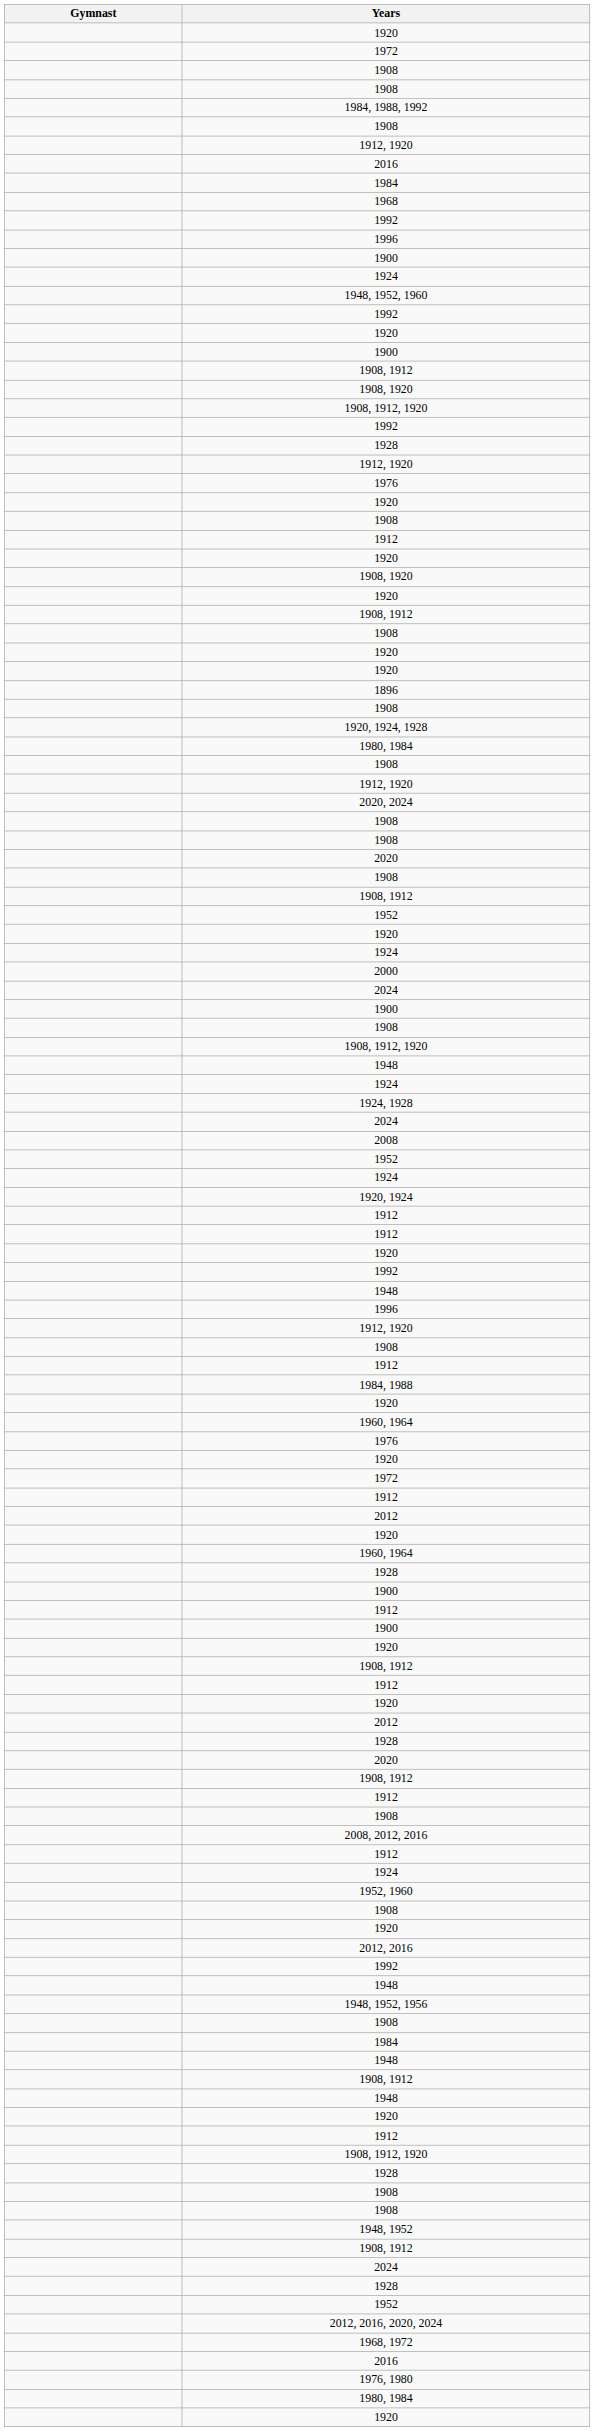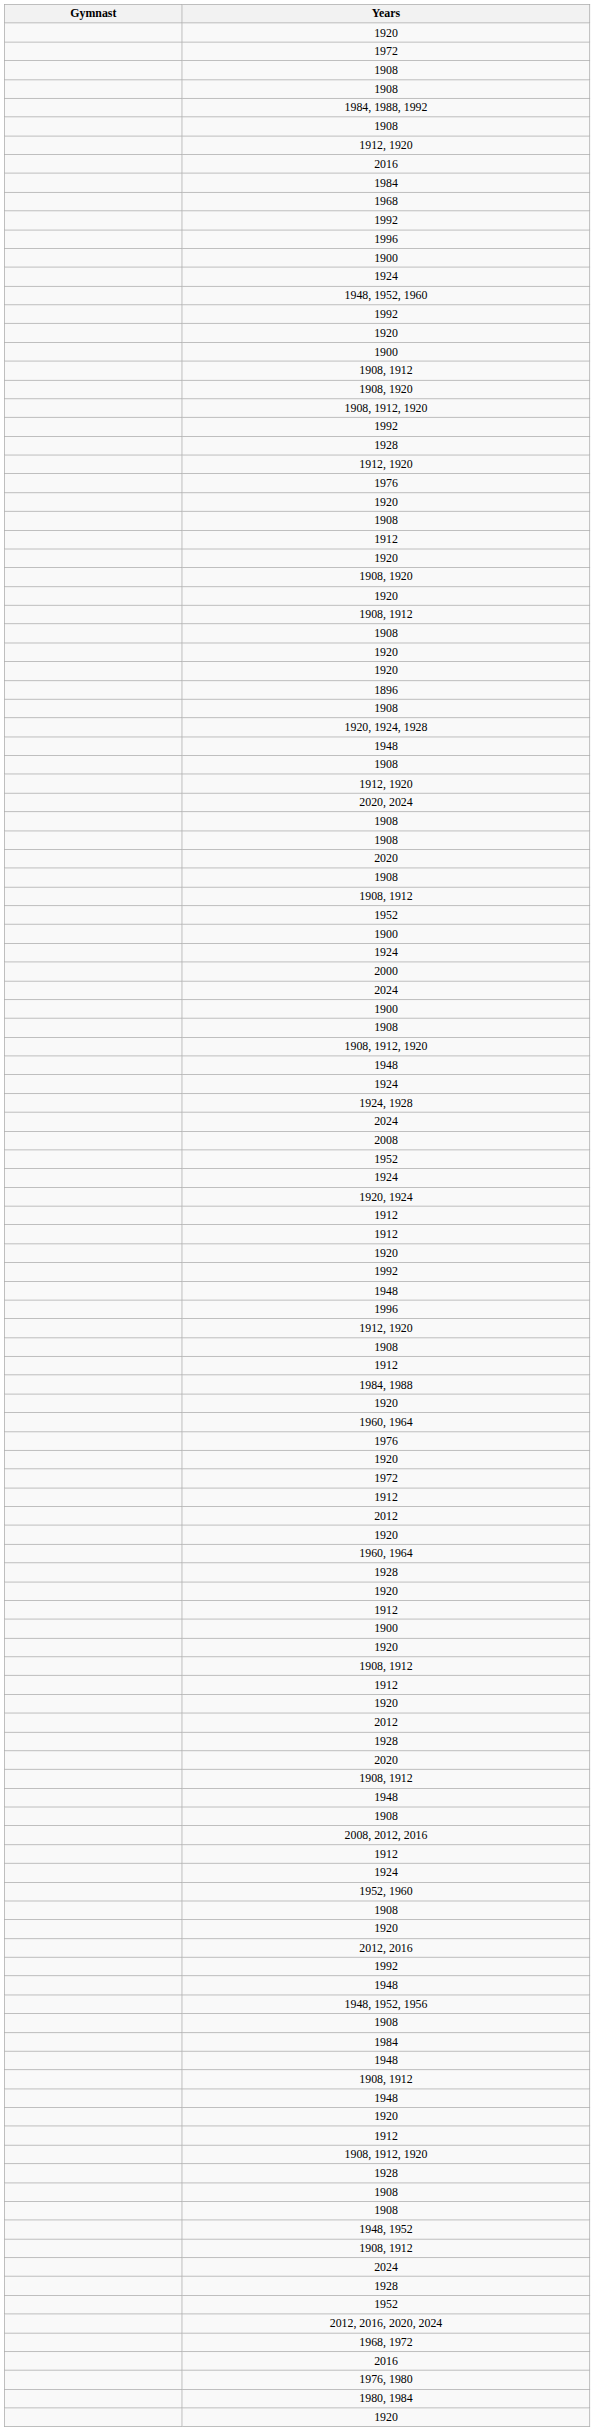(386, 746) 1980, 1984 -> (386, 746) 1948
(386, 933) 1920 -> (386, 933) 1900
(386, 1591) 1900 -> (386, 1591) 1920
(386, 1797) 1912 -> (386, 1797) 1948
